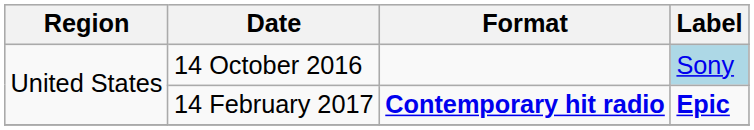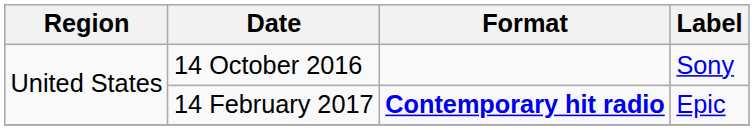(705, 64) lightblue background -> (705, 64) no background
(703, 104) bold -> (701, 104) normal
